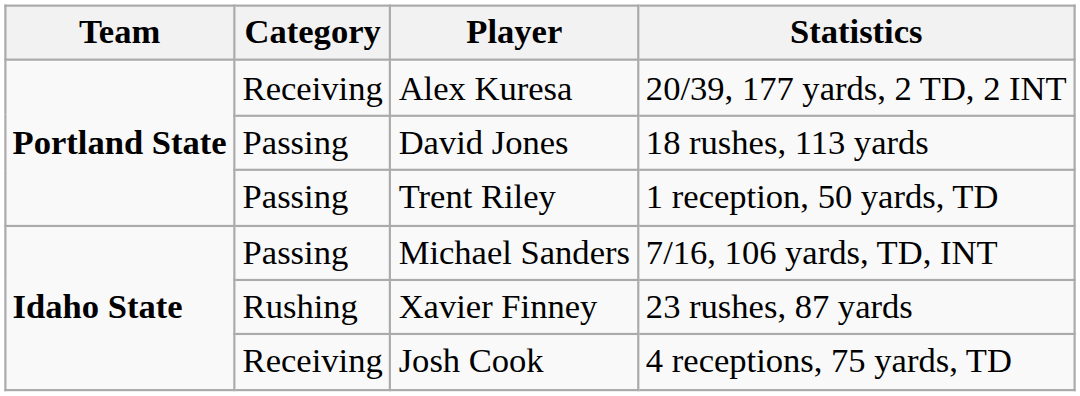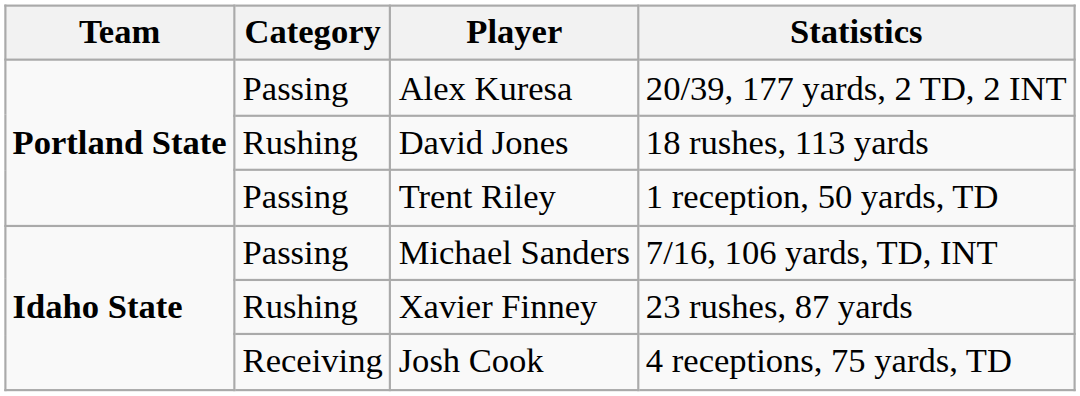(313, 87) Receiving -> (295, 87) Passing
(295, 142) Passing -> (300, 142) Rushing
